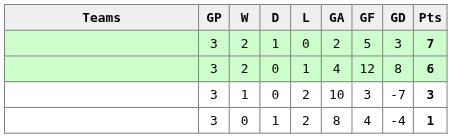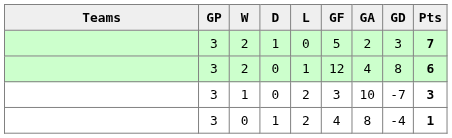columns swapped: (367, 17) <-> (337, 17)
